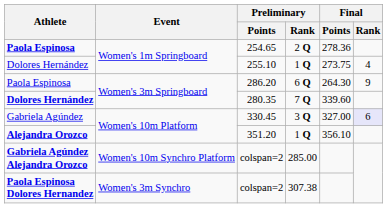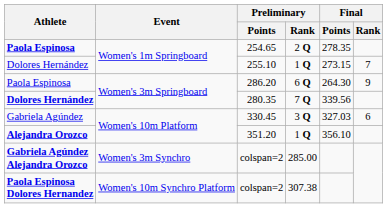(336, 48) 278.36 -> (336, 48) 278.35
(336, 65) 273.75 -> (336, 65) 273.15
(368, 65) 4 -> (368, 65) 7
(336, 100) 339.60 -> (336, 100) 339.56
(336, 117) 327.00 -> (336, 117) 327.03
(368, 117) lavender background -> (368, 117) no background
(167, 158) Women's 10m Synchro Platform -> (144, 158) Women's 3m Synchro
(144, 188) Women's 3m Synchro -> (167, 188) Women's 10m Synchro Platform
